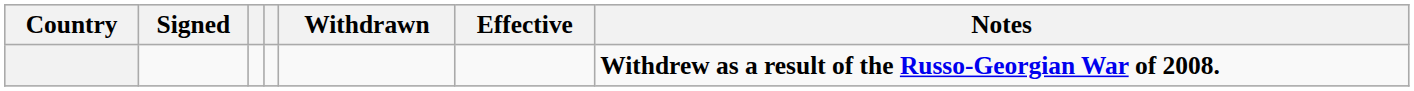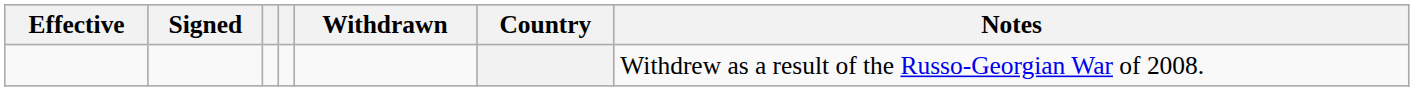columns swapped: (72, 24) <-> (525, 24)
(910, 65) bold -> (912, 65) normal
